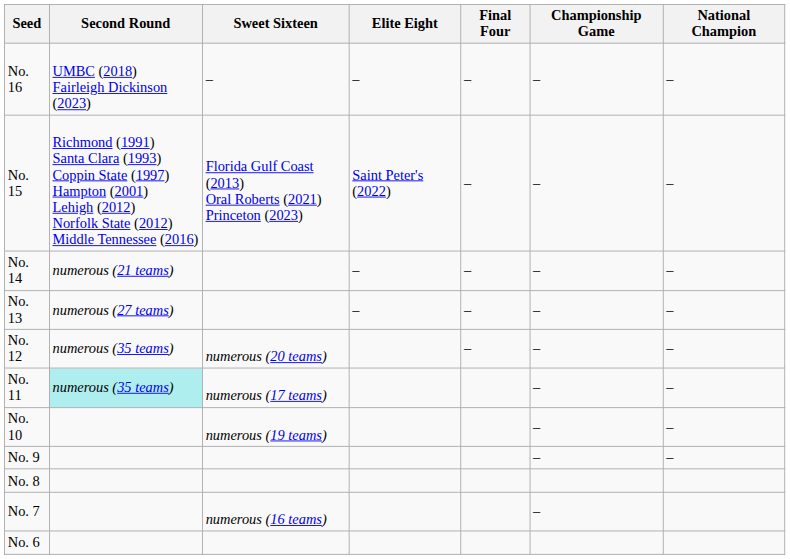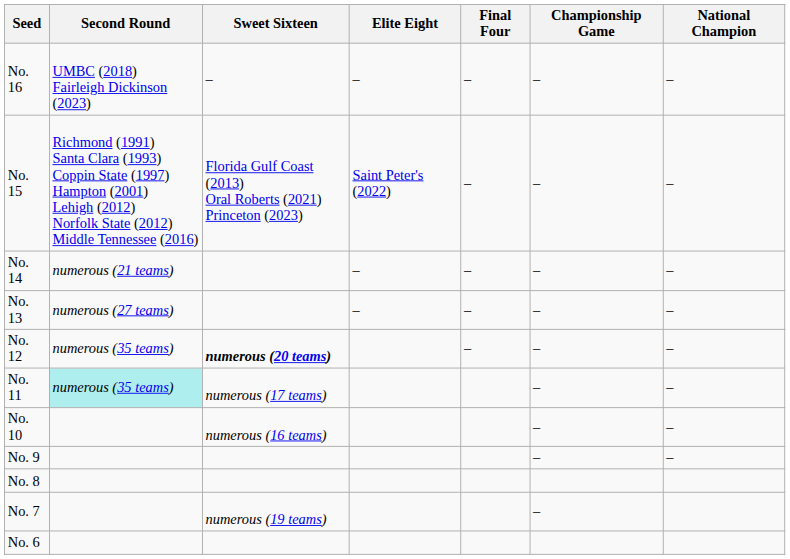(266, 356) normal -> (268, 356) bold
(266, 434) numerous (19 teams) -> (266, 434) numerous (16 teams)
(266, 519) numerous (16 teams) -> (266, 519) numerous (19 teams)
